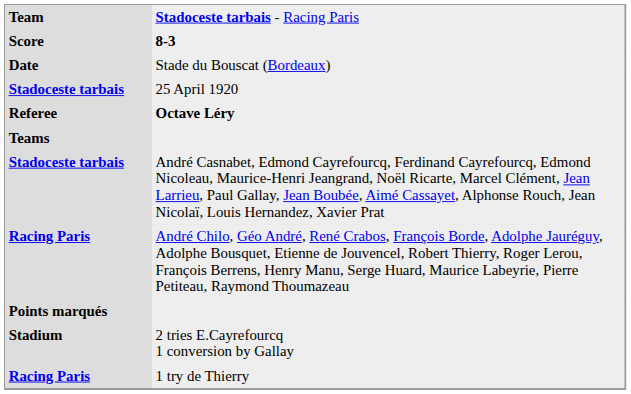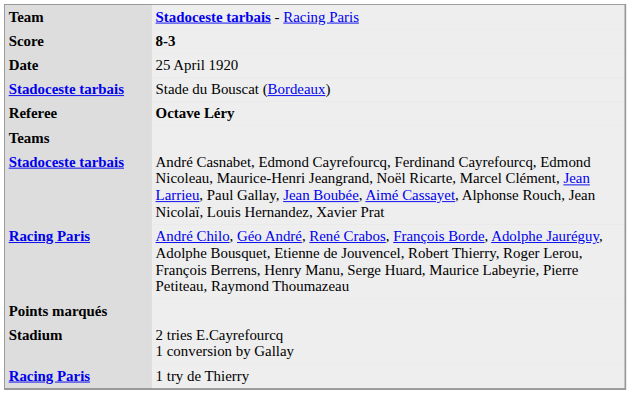(243, 65) Stade du Bouscat (Bordeaux) -> (197, 65) 25 April 1920
(197, 89) 25 April 1920 -> (243, 89) Stade du Bouscat (Bordeaux)
